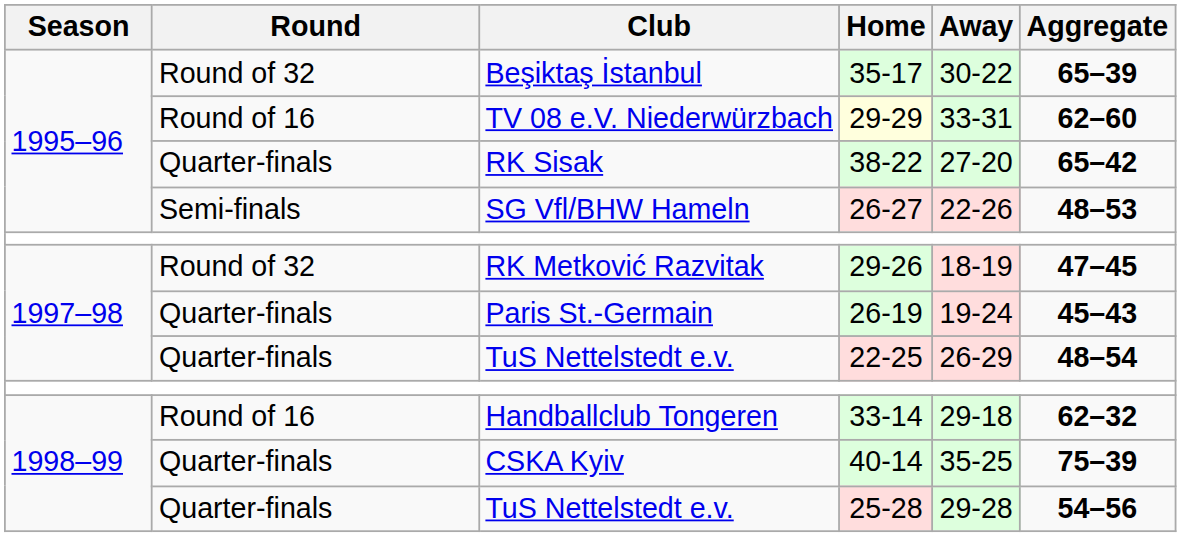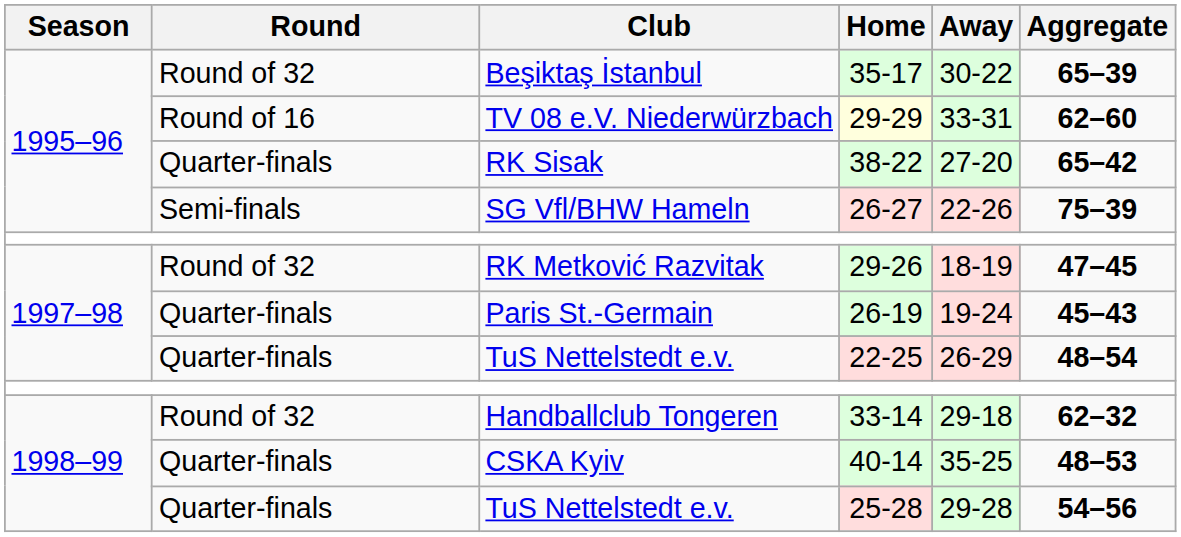(1097, 208) 48–53 -> (1097, 208) 75–39
(237, 416) Round of 16 -> (237, 416) Round of 32
(1097, 462) 75–39 -> (1097, 462) 48–53
